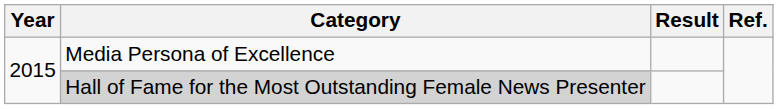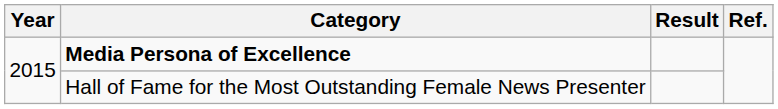(200, 53) normal -> (208, 53) bold
(355, 86) lightgrey background -> (355, 86) no background
